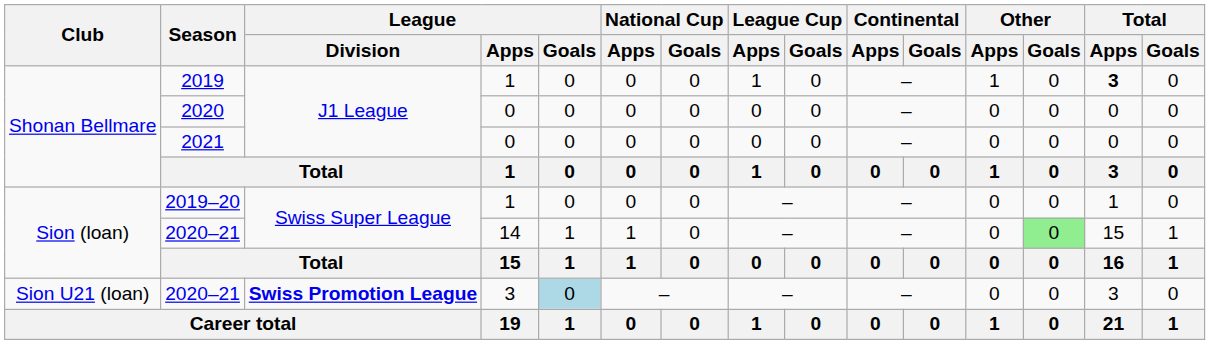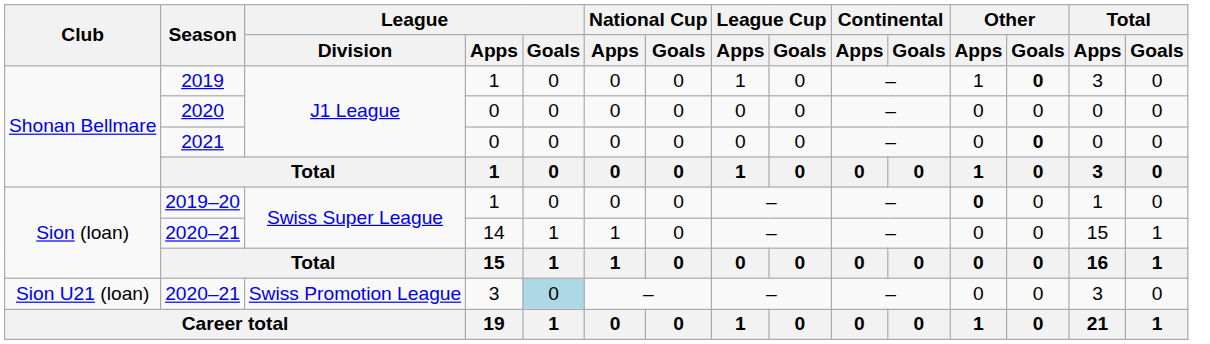(1054, 80) normal -> (1038, 80) bold
(1113, 80) bold -> (1098, 80) normal
(1054, 141) normal -> (1038, 141) bold
(994, 202) normal -> (978, 202) bold
(1054, 232) lightgreen background -> (1038, 232) no background
(363, 293) bold -> (355, 293) normal
